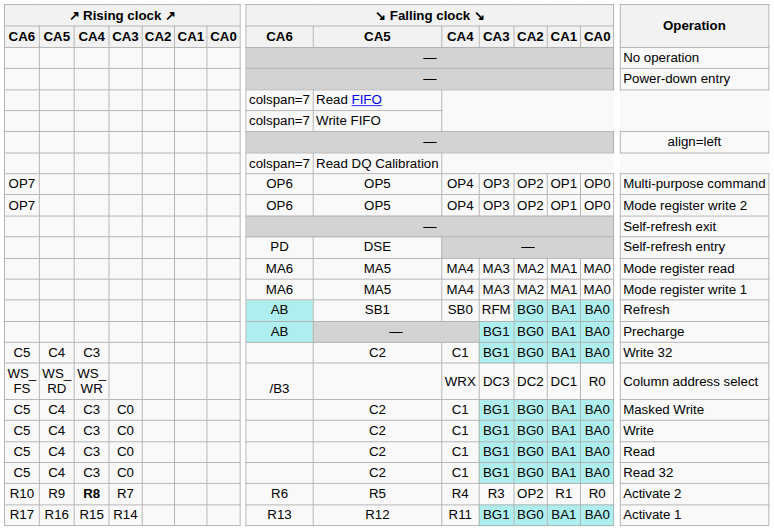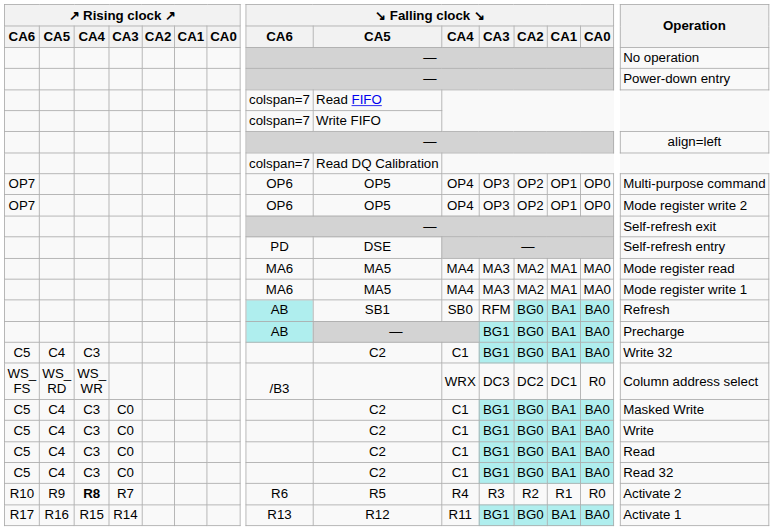(530, 494) OP2 -> (530, 494) R2
